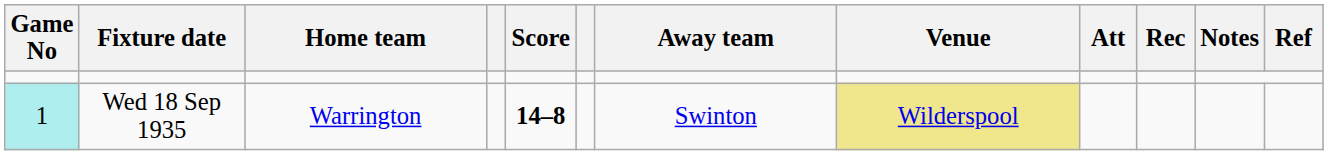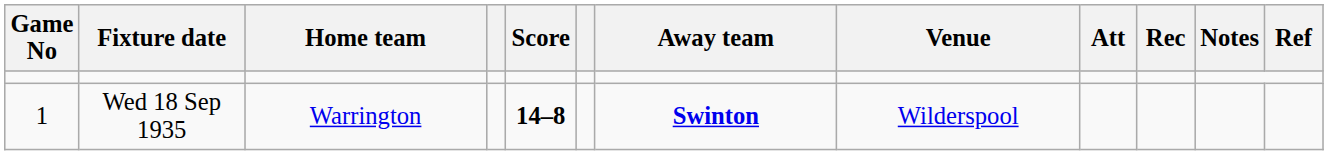(42, 116) paleturquoise background -> (42, 116) no background
(716, 116) normal -> (716, 116) bold
(958, 116) khaki background -> (958, 116) no background
